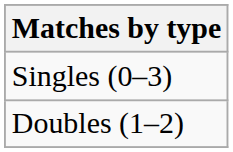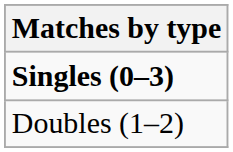(92, 75) normal -> (93, 75) bold
